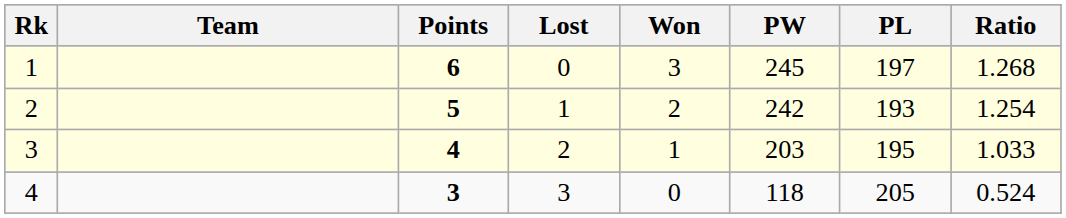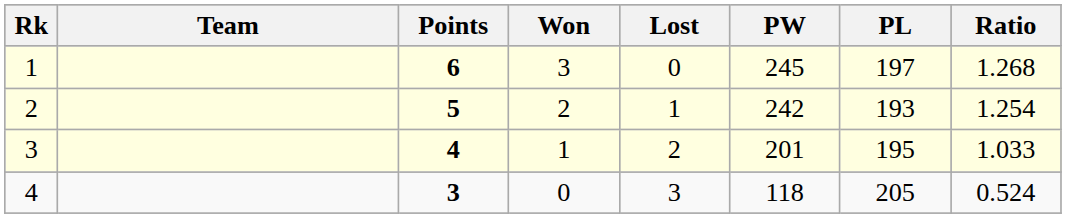columns swapped: (674, 25) <-> (564, 25)
(785, 150) 203 -> (785, 150) 201
